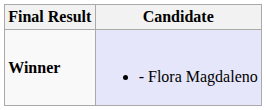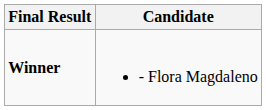(178, 77) lavender background -> (178, 77) no background
